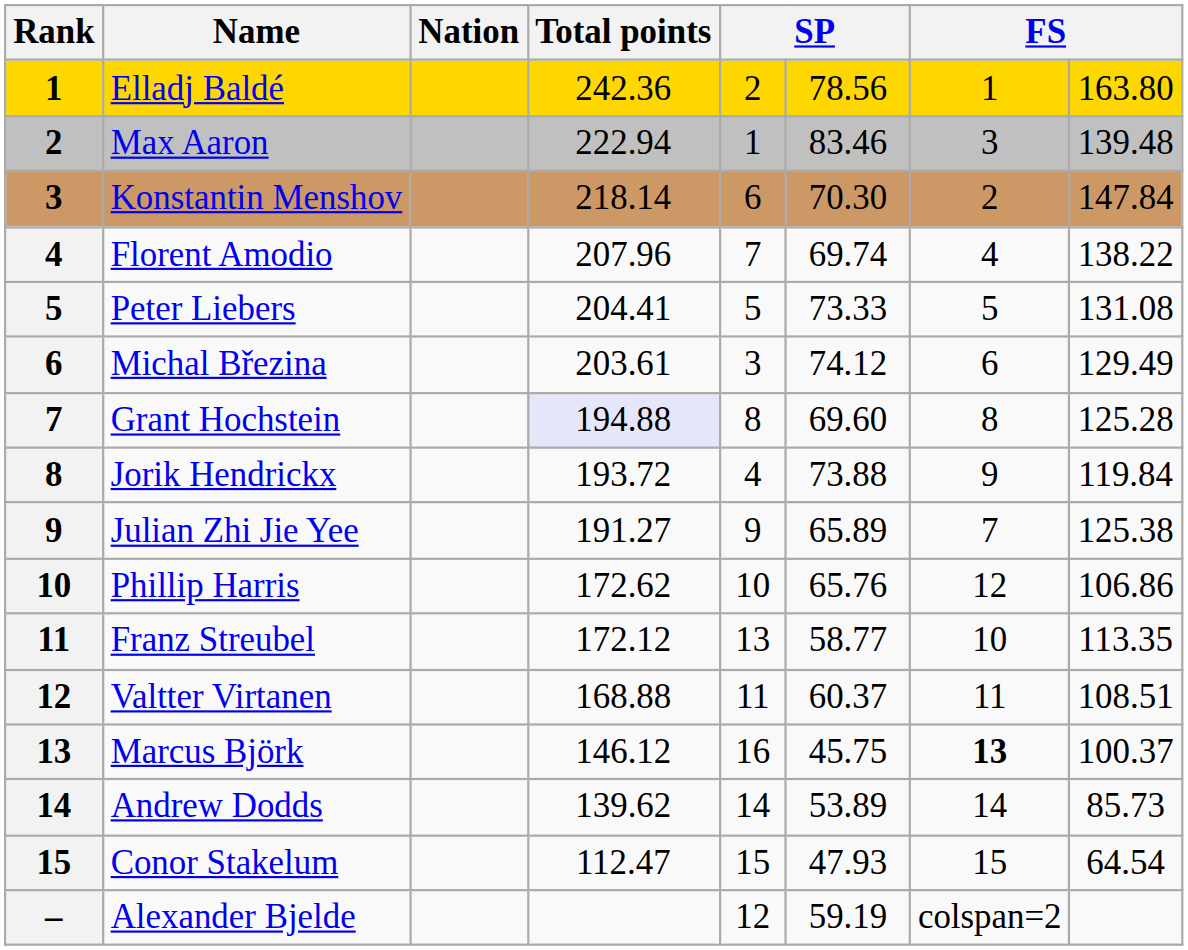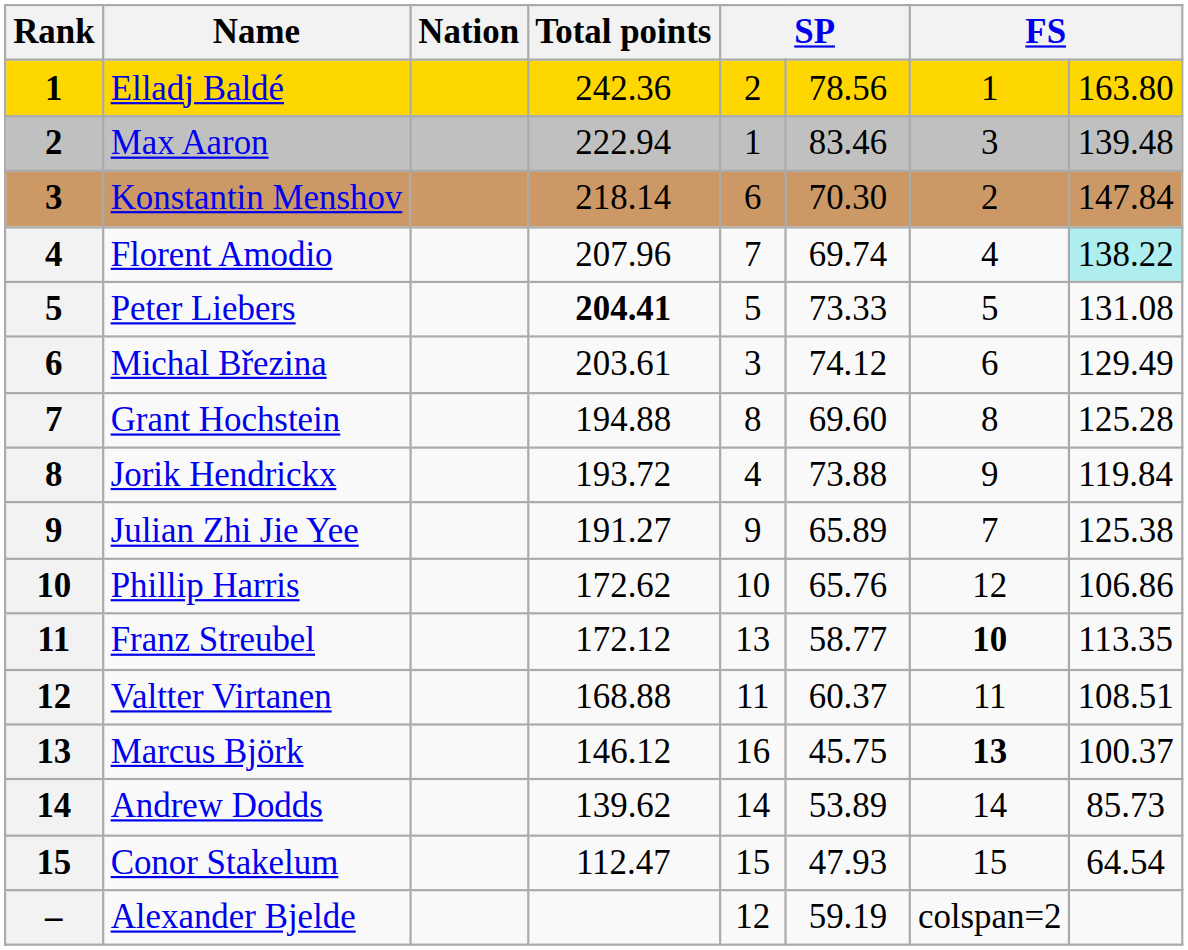(1126, 253) no background -> (1126, 253) paleturquoise background
(623, 308) normal -> (623, 308) bold
(623, 419) lavender background -> (623, 419) no background
(990, 640) normal -> (990, 640) bold
